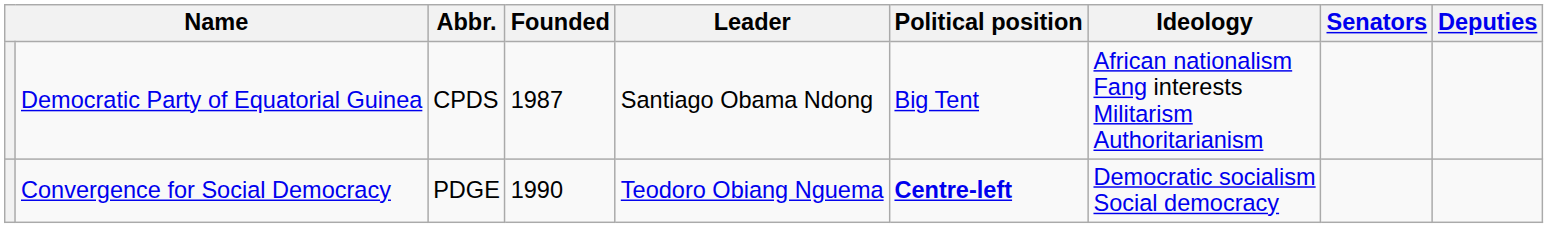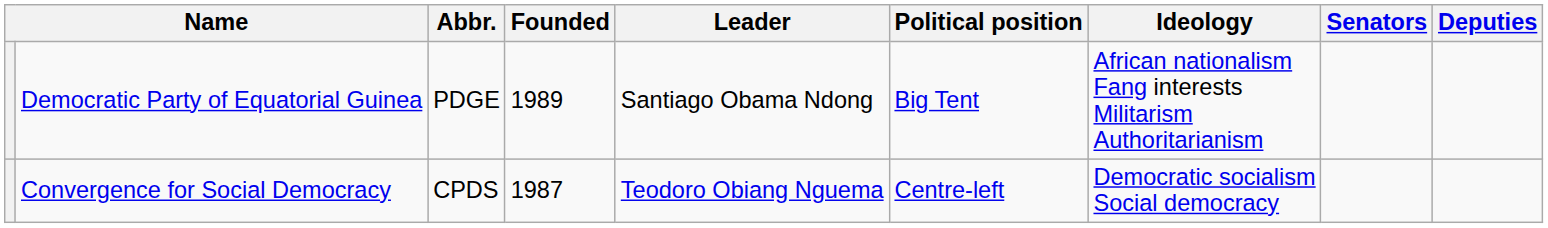(466, 100) CPDS -> (466, 100) PDGE
(537, 100) 1987 -> (537, 100) 1989
(466, 190) PDGE -> (466, 190) CPDS
(537, 190) 1990 -> (537, 190) 1987
(953, 190) bold -> (949, 190) normal
